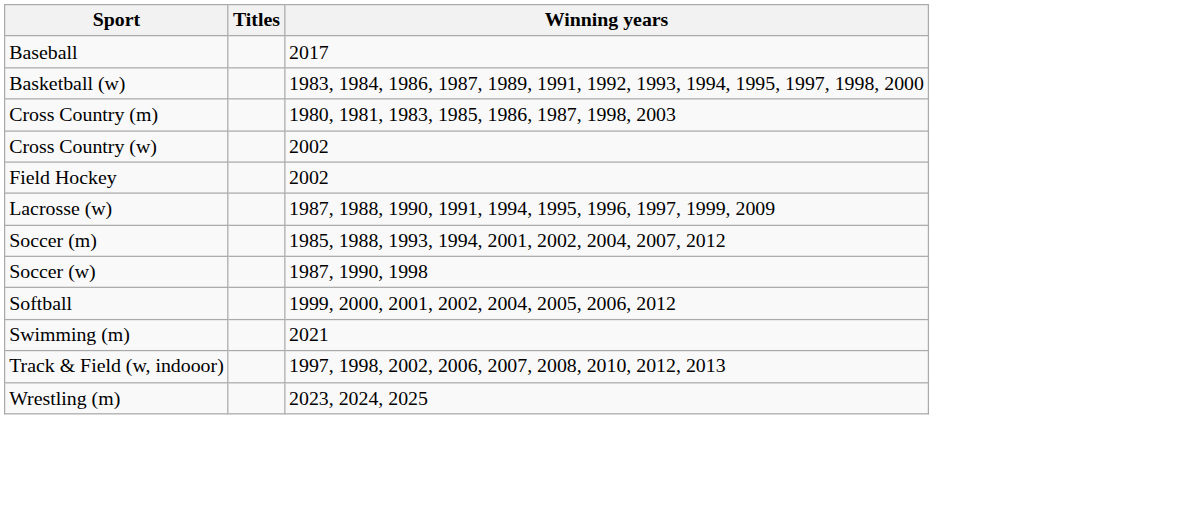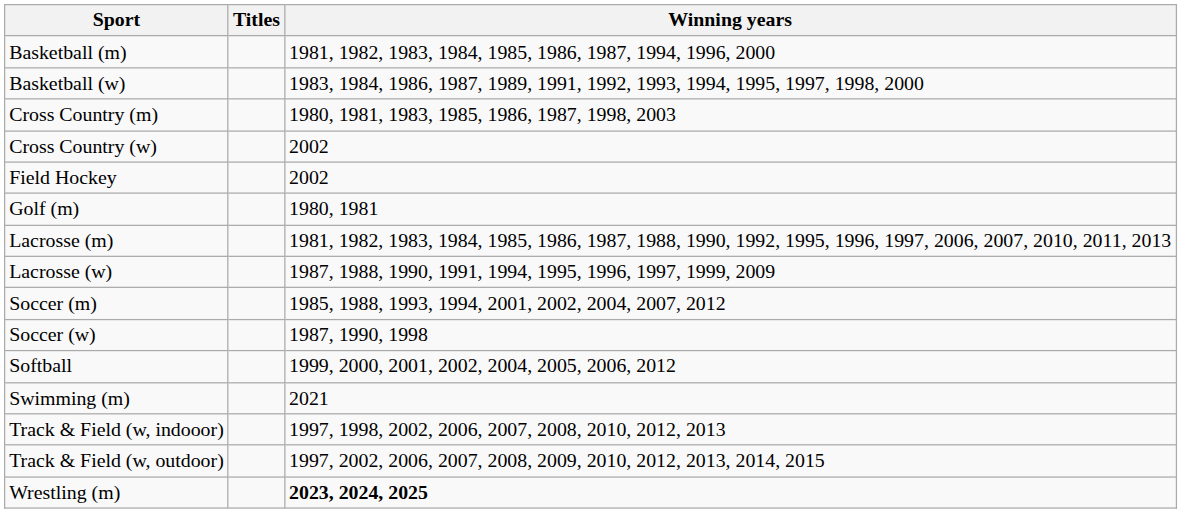- row: (43, 51)
+ row: (68, 51)
+ row: (44, 209)
+ row: (61, 240)
+ row: (116, 460)
(359, 397) normal -> (359, 492) bold
